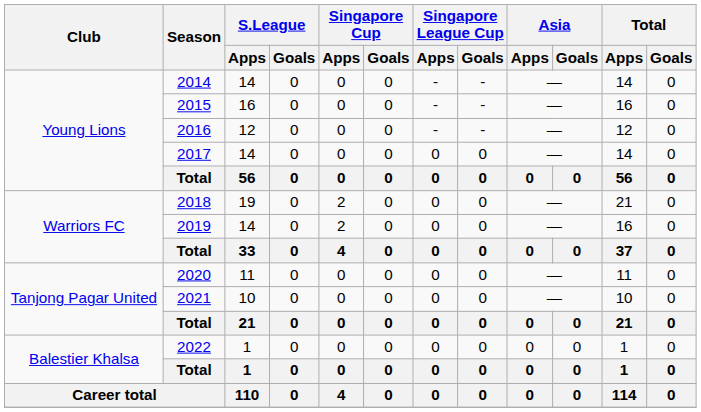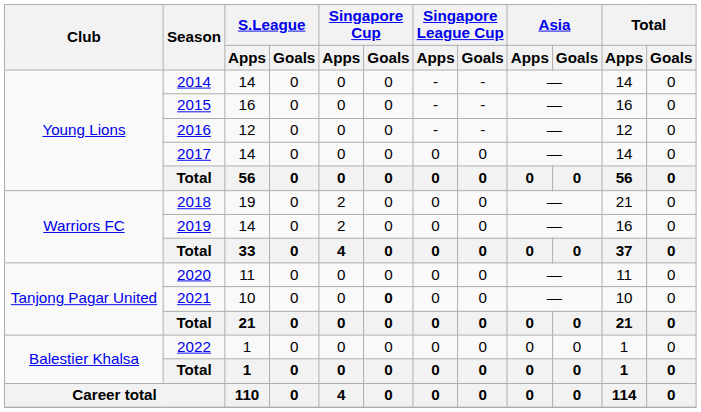(388, 298) normal -> (388, 298) bold
